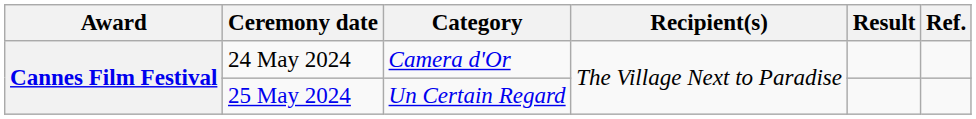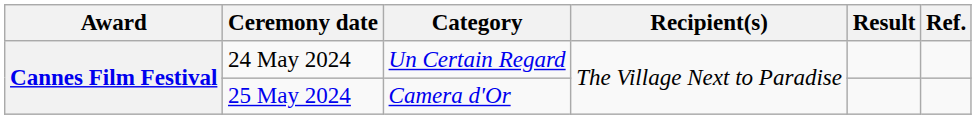(450, 59) Camera d'Or -> (477, 59) Un Certain Regard
(477, 95) Un Certain Regard -> (450, 95) Camera d'Or
